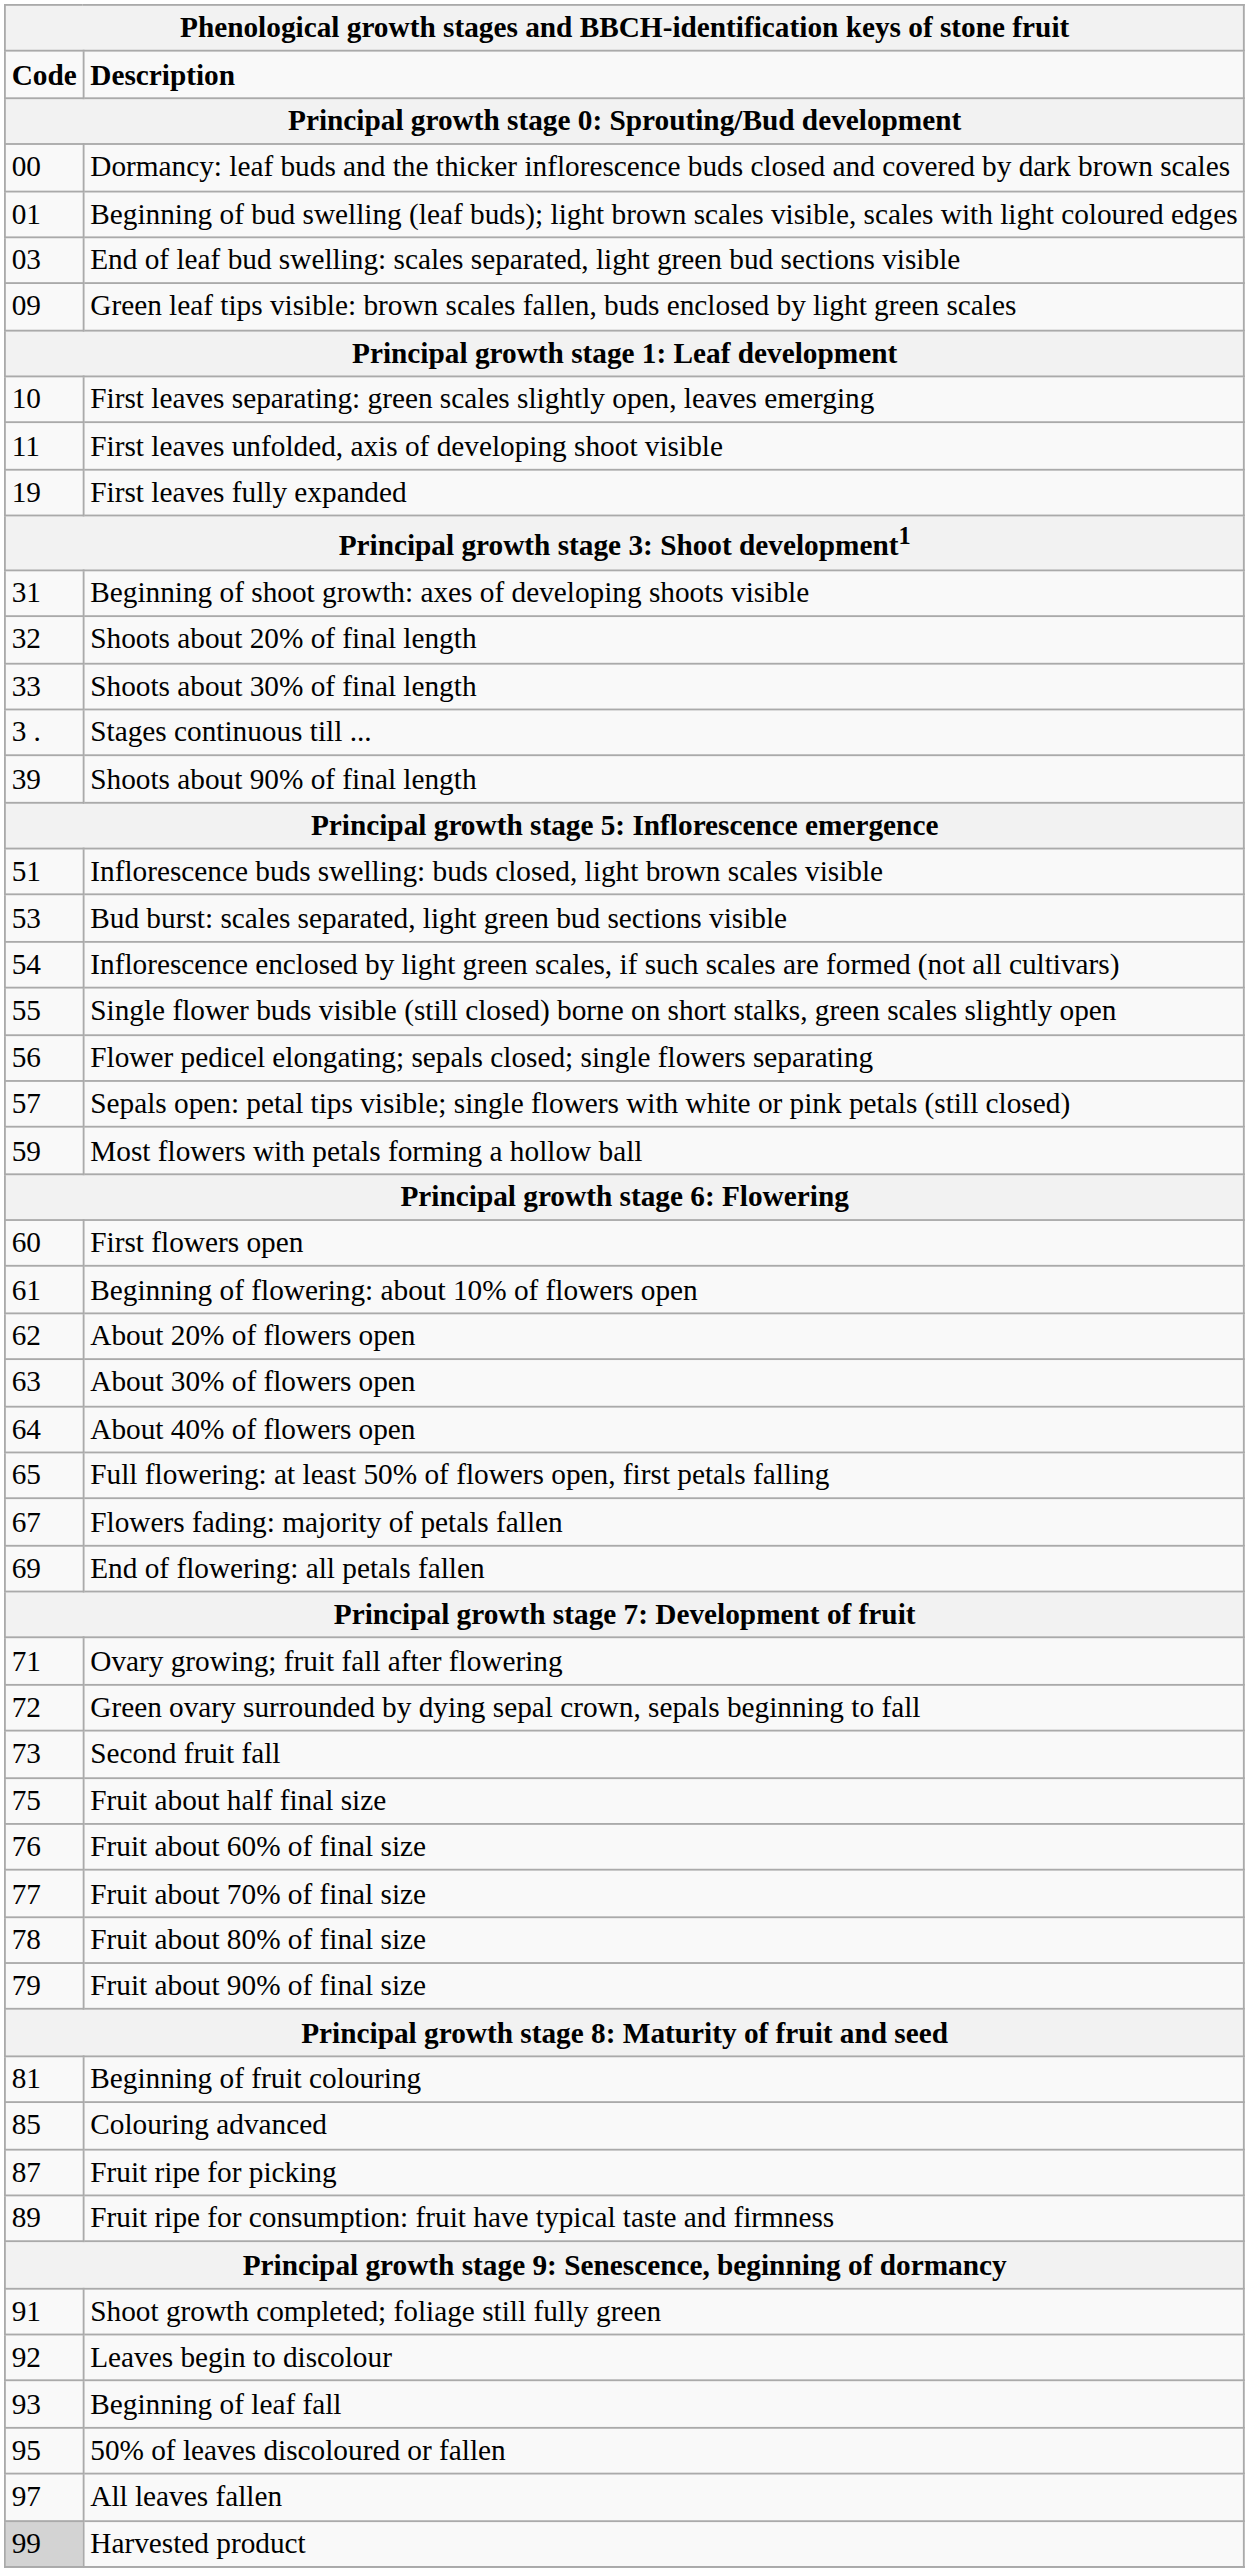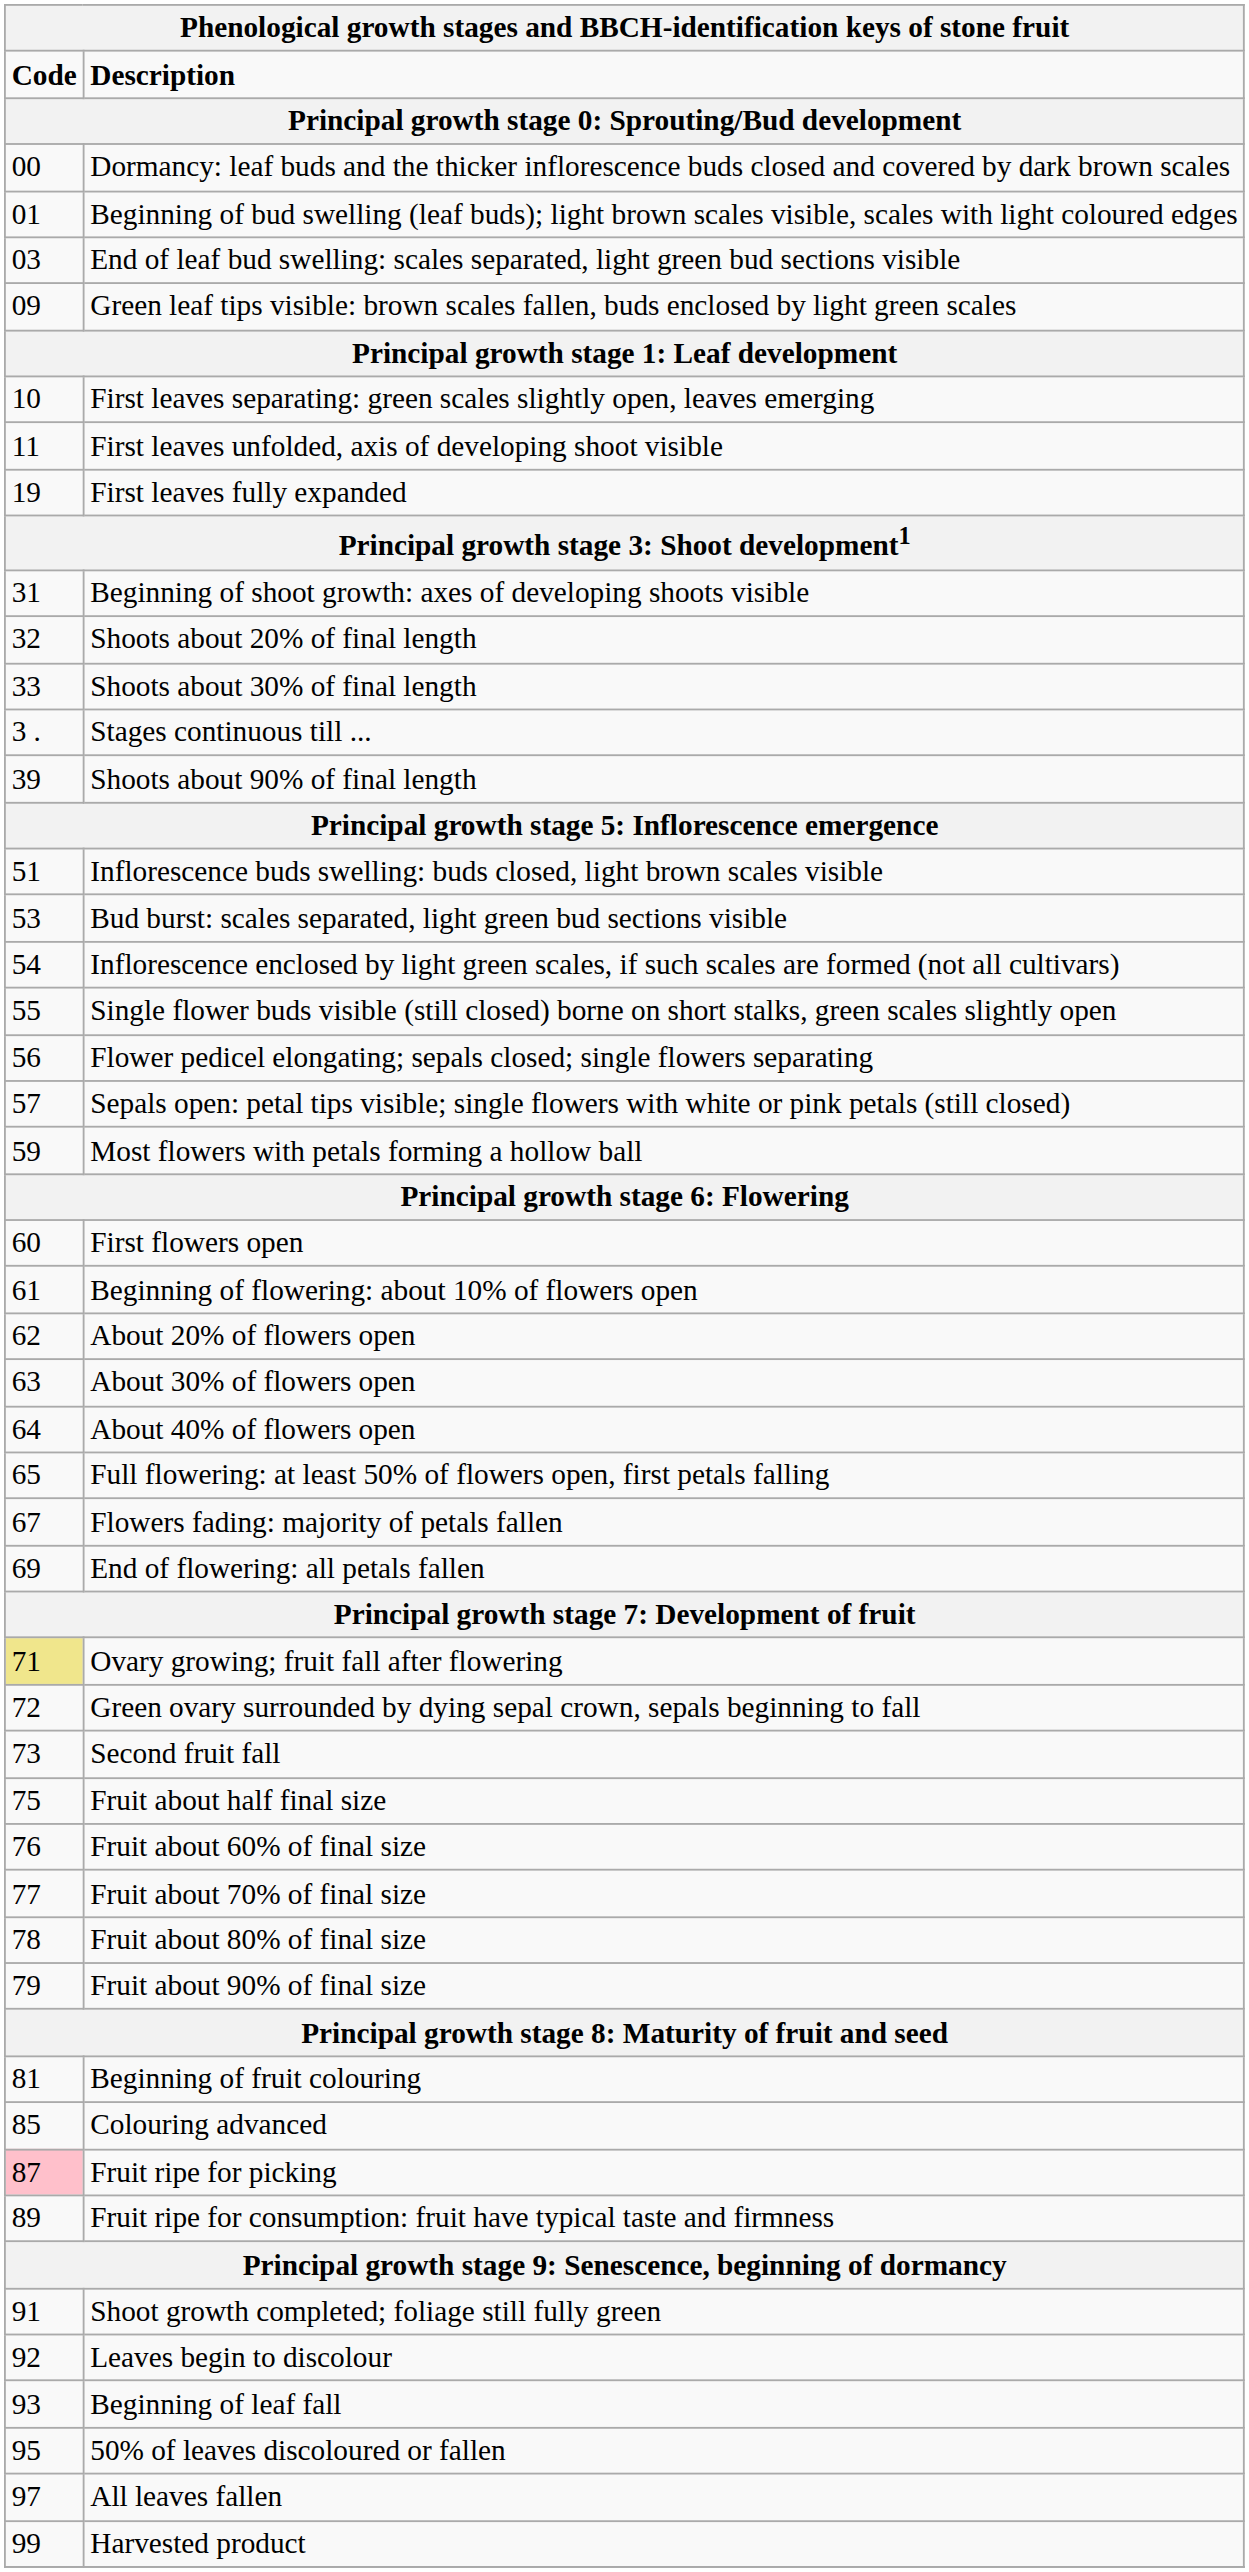(26, 1660) no background -> (26, 1660) khaki background
(26, 2171) no background -> (26, 2171) pink background
(26, 2543) lightgrey background -> (26, 2543) no background
